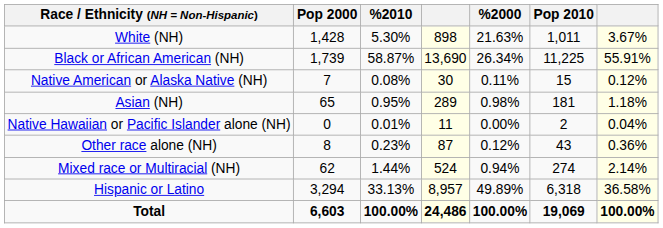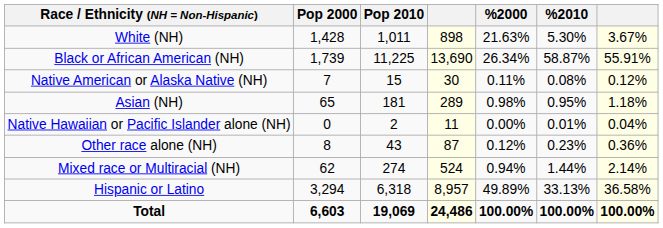columns swapped: (564, 15) <-> (391, 15)
